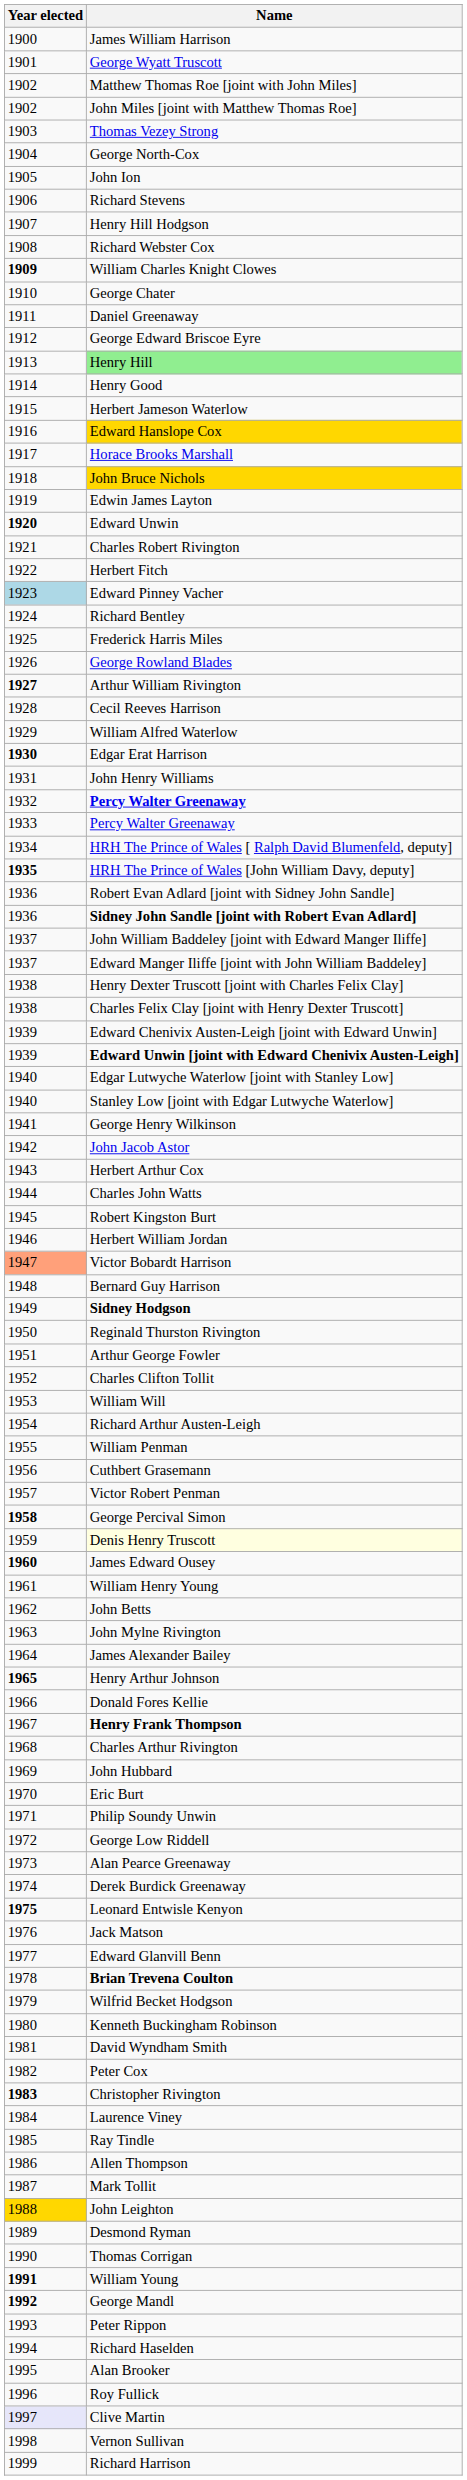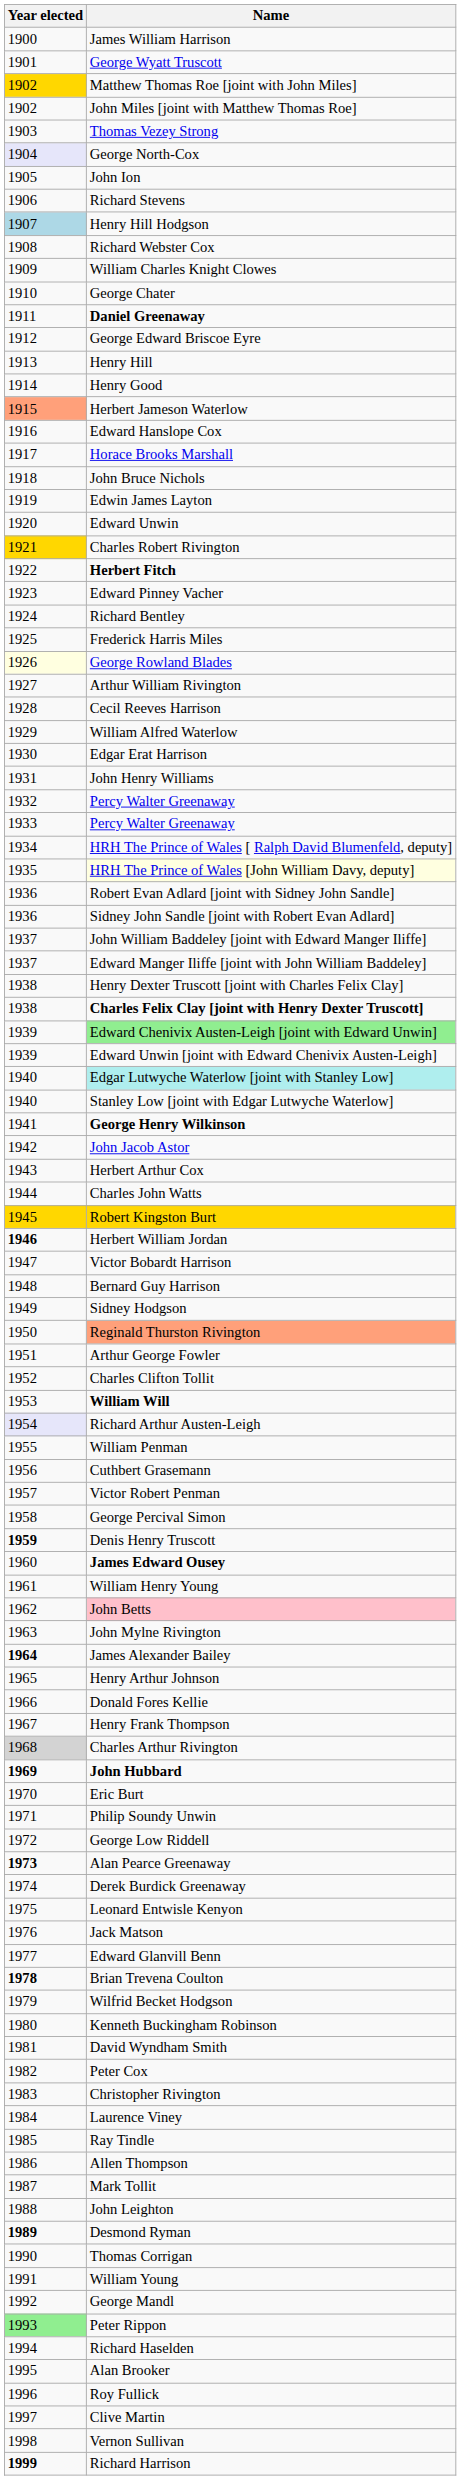(22, 85) no background -> (22, 85) gold background
(22, 154) no background -> (22, 154) lavender background
(22, 223) no background -> (22, 223) lightblue background
(22, 270) bold -> (22, 270) normal
(144, 316) normal -> (147, 316) bold
(121, 362) lightgreen background -> (121, 362) no background
(22, 408) no background -> (22, 408) lightsalmon background
(156, 431) gold background -> (156, 431) no background
(147, 477) gold background -> (147, 477) no background
(22, 524) bold -> (22, 524) normal
(22, 547) no background -> (22, 547) gold background
(129, 570) normal -> (133, 570) bold
(22, 593) lightblue background -> (22, 593) no background
(22, 662) no background -> (22, 662) lightyellow background
(22, 685) bold -> (22, 685) normal
(22, 754) bold -> (22, 754) normal
(168, 801) bold -> (162, 801) normal
(22, 870) bold -> (22, 870) normal
(252, 870) no background -> (252, 870) lightyellow background
(253, 916) bold -> (242, 916) normal
(247, 1008) normal -> (257, 1008) bold
(263, 1032) no background -> (263, 1032) lightgreen background
(274, 1055) bold -> (263, 1055) normal
(242, 1078) no background -> (242, 1078) paleturquoise background
(163, 1124) normal -> (168, 1124) bold
(22, 1216) no background -> (22, 1216) gold background
(153, 1216) no background -> (153, 1216) gold background
(22, 1239) normal -> (22, 1239) bold
(22, 1262) lightsalmon background -> (22, 1262) no background
(140, 1309) bold -> (138, 1309) normal
(175, 1332) no background -> (175, 1332) lightsalmon background
(128, 1401) normal -> (130, 1401) bold
(22, 1424) no background -> (22, 1424) lavender background
(22, 1516) bold -> (22, 1516) normal
(22, 1540) normal -> (22, 1540) bold
(153, 1540) lightyellow background -> (153, 1540) no background
(22, 1563) bold -> (22, 1563) normal
(153, 1563) normal -> (157, 1563) bold
(120, 1609) no background -> (120, 1609) pink background
(22, 1655) normal -> (22, 1655) bold
(22, 1678) bold -> (22, 1678) normal
(166, 1724) bold -> (160, 1724) normal
(22, 1747) no background -> (22, 1747) lightgrey background
(22, 1770) normal -> (22, 1770) bold
(131, 1770) normal -> (136, 1770) bold
(22, 1863) normal -> (22, 1863) bold
(22, 1909) bold -> (22, 1909) normal
(22, 1978) normal -> (22, 1978) bold
(161, 1978) bold -> (157, 1978) normal
(22, 2094) bold -> (22, 2094) normal
(22, 2209) gold background -> (22, 2209) no background
(22, 2232) normal -> (22, 2232) bold
(22, 2278) bold -> (22, 2278) normal
(22, 2302) bold -> (22, 2302) normal
(22, 2325) no background -> (22, 2325) lightgreen background
(22, 2417) lavender background -> (22, 2417) no background
(22, 2463) normal -> (22, 2463) bold
